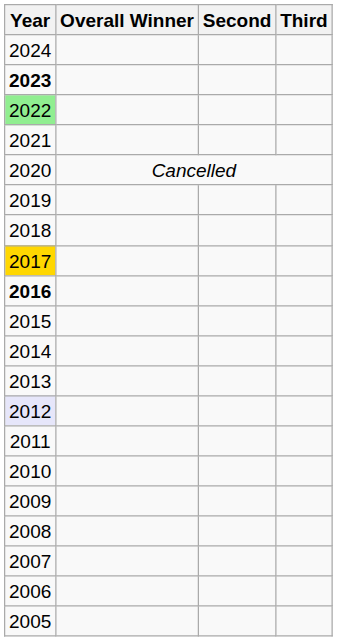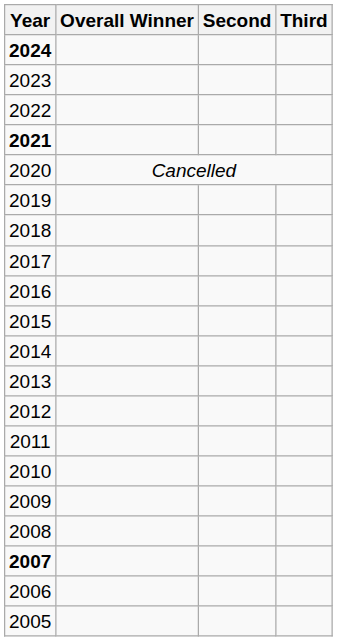(30, 50) normal -> (30, 50) bold
(30, 80) bold -> (30, 80) normal
(30, 110) lightgreen background -> (30, 110) no background
(30, 140) normal -> (30, 140) bold
(30, 260) gold background -> (30, 260) no background
(30, 291) bold -> (30, 291) normal
(30, 411) lavender background -> (30, 411) no background
(30, 561) normal -> (30, 561) bold
